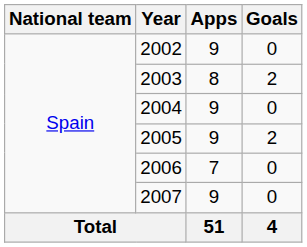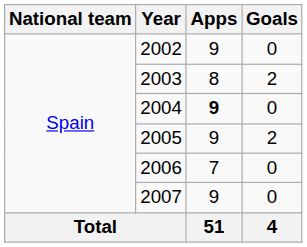(214, 108) normal -> (214, 108) bold
